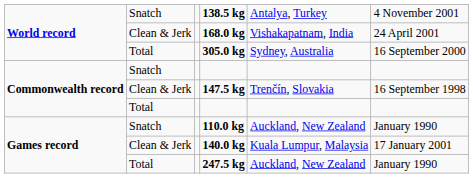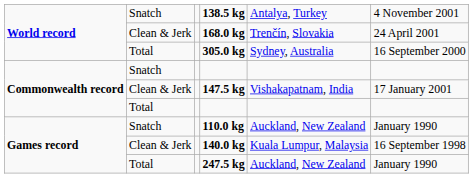(302, 32) Vishakapatnam, India -> (292, 32) Trenčín, Slovakia
(292, 88) Trenčín, Slovakia -> (302, 88) Vishakapatnam, India
(420, 88) 16 September 1998 -> (413, 88) 17 January 2001
(413, 145) 17 January 2001 -> (420, 145) 16 September 1998
